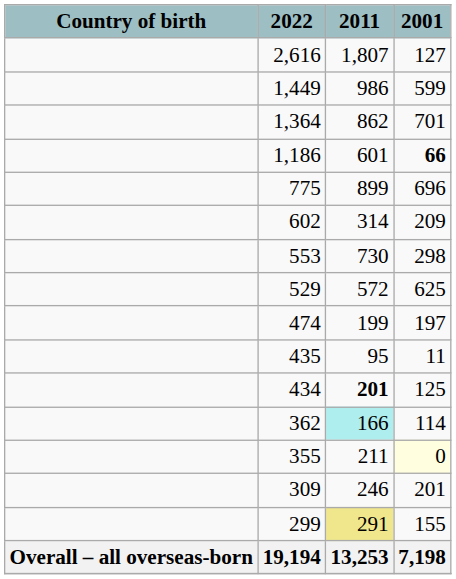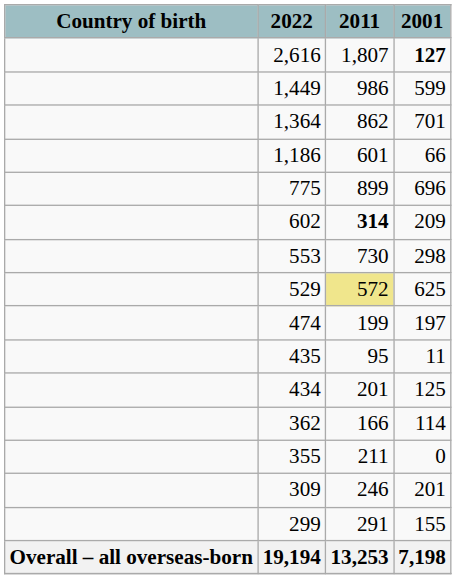(430, 54) normal -> (430, 54) bold
(435, 155) bold -> (435, 155) normal
(373, 222) normal -> (373, 222) bold
(373, 289) no background -> (373, 289) khaki background
(373, 389) bold -> (373, 389) normal
(373, 423) paleturquoise background -> (373, 423) no background
(441, 456) lightyellow background -> (441, 456) no background
(373, 523) khaki background -> (373, 523) no background
